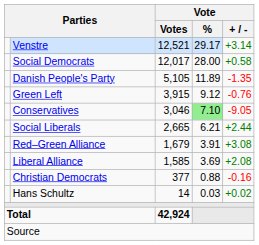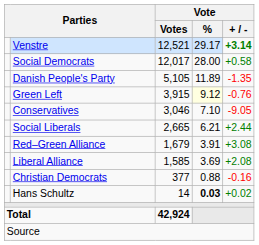(238, 45) normal -> (238, 45) bold
(210, 95) no background -> (210, 95) lightyellow background
(210, 111) lightgreen background -> (210, 111) no background
(210, 194) normal -> (210, 194) bold
